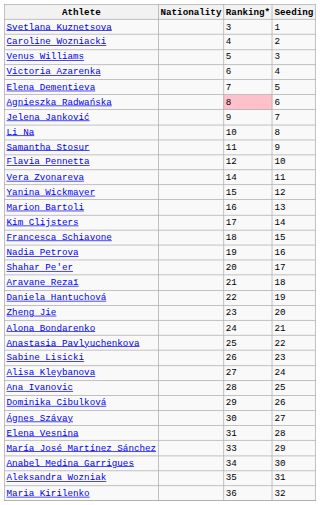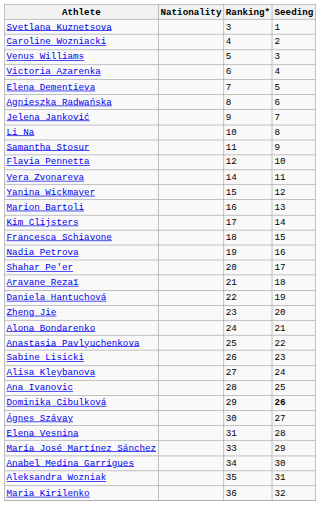(229, 102) pink background -> (229, 102) no background
(280, 403) normal -> (280, 403) bold
